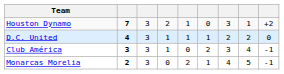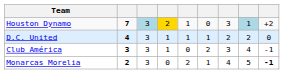(147, 23) no background -> (147, 23) lightblue background
(168, 23) no background -> (168, 23) gold background
(248, 23) no background -> (248, 23) lightblue background
(269, 62) normal -> (269, 62) bold
